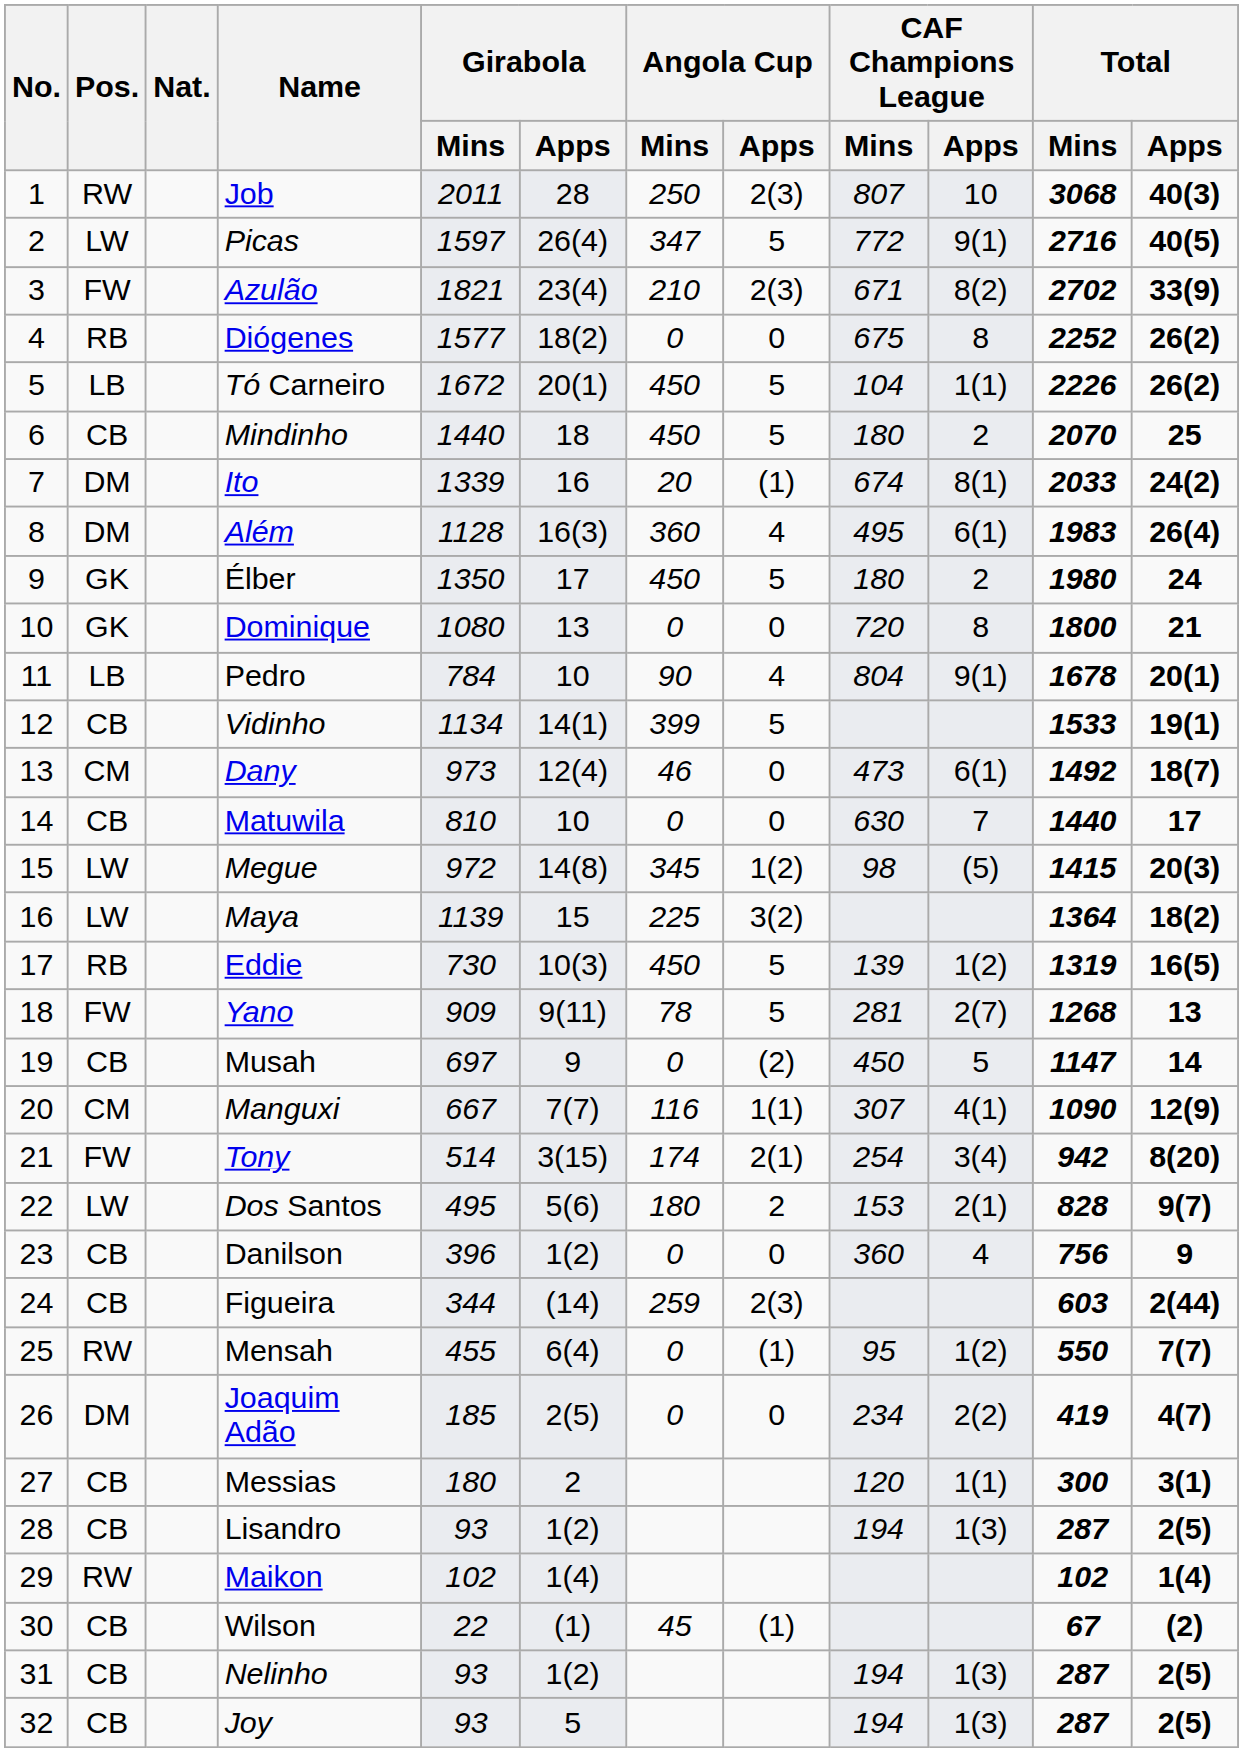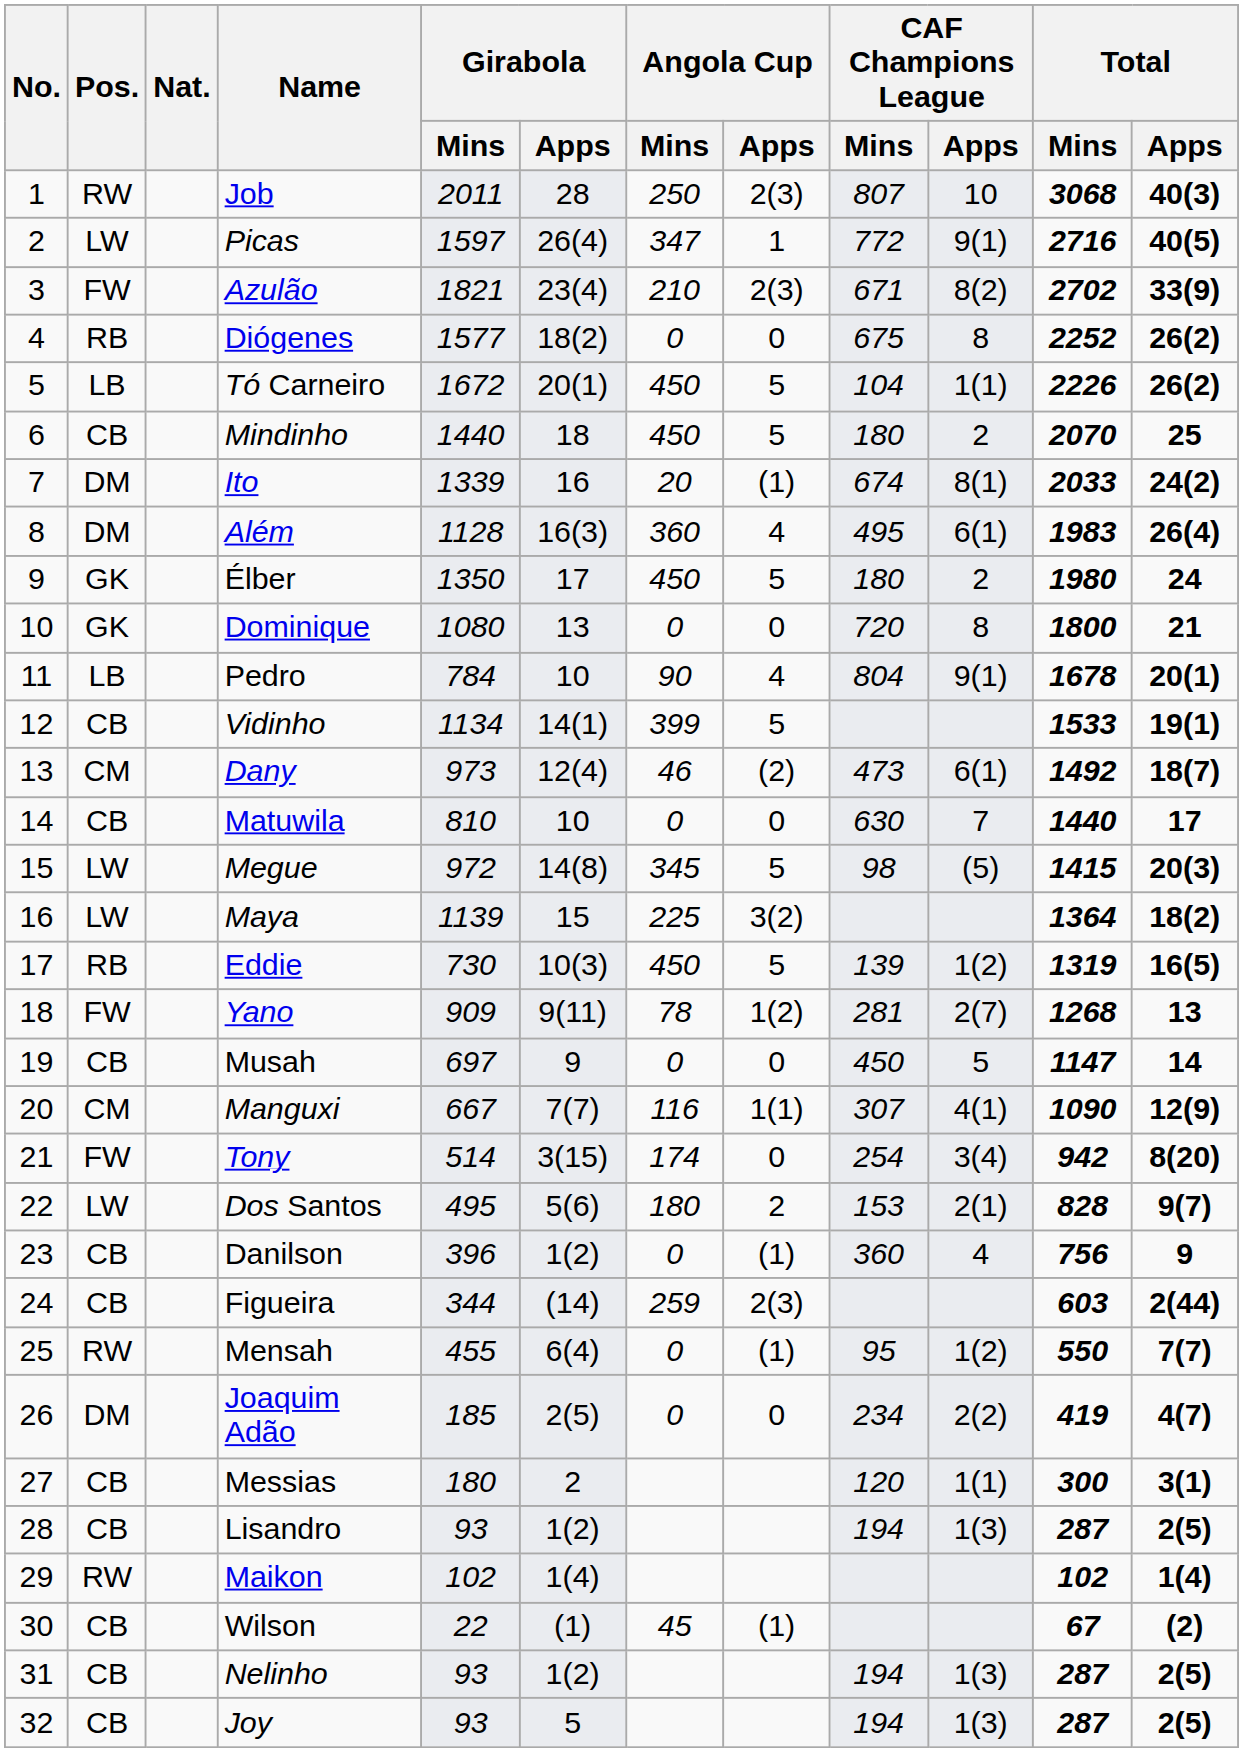(777, 241) 5 -> (777, 241) 1
(777, 771) 0 -> (777, 771) (2)
(777, 868) 1(2) -> (777, 868) 5
(777, 1013) 5 -> (777, 1013) 1(2)
(777, 1061) (2) -> (777, 1061) 0
(777, 1157) 2(1) -> (777, 1157) 0
(777, 1254) 0 -> (777, 1254) (1)
